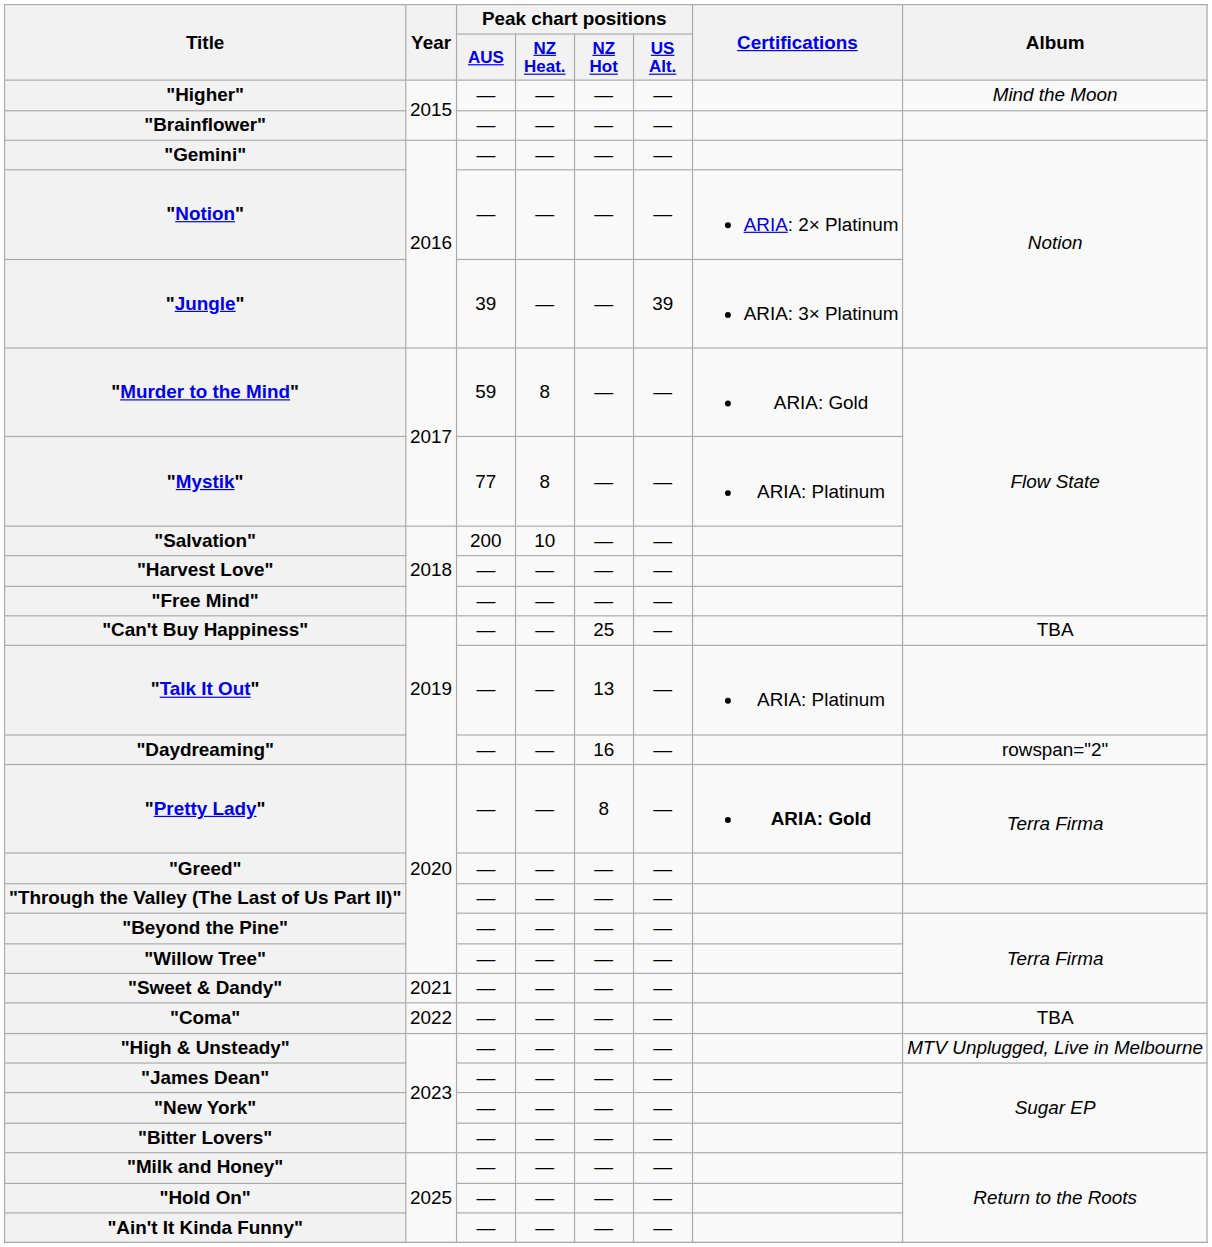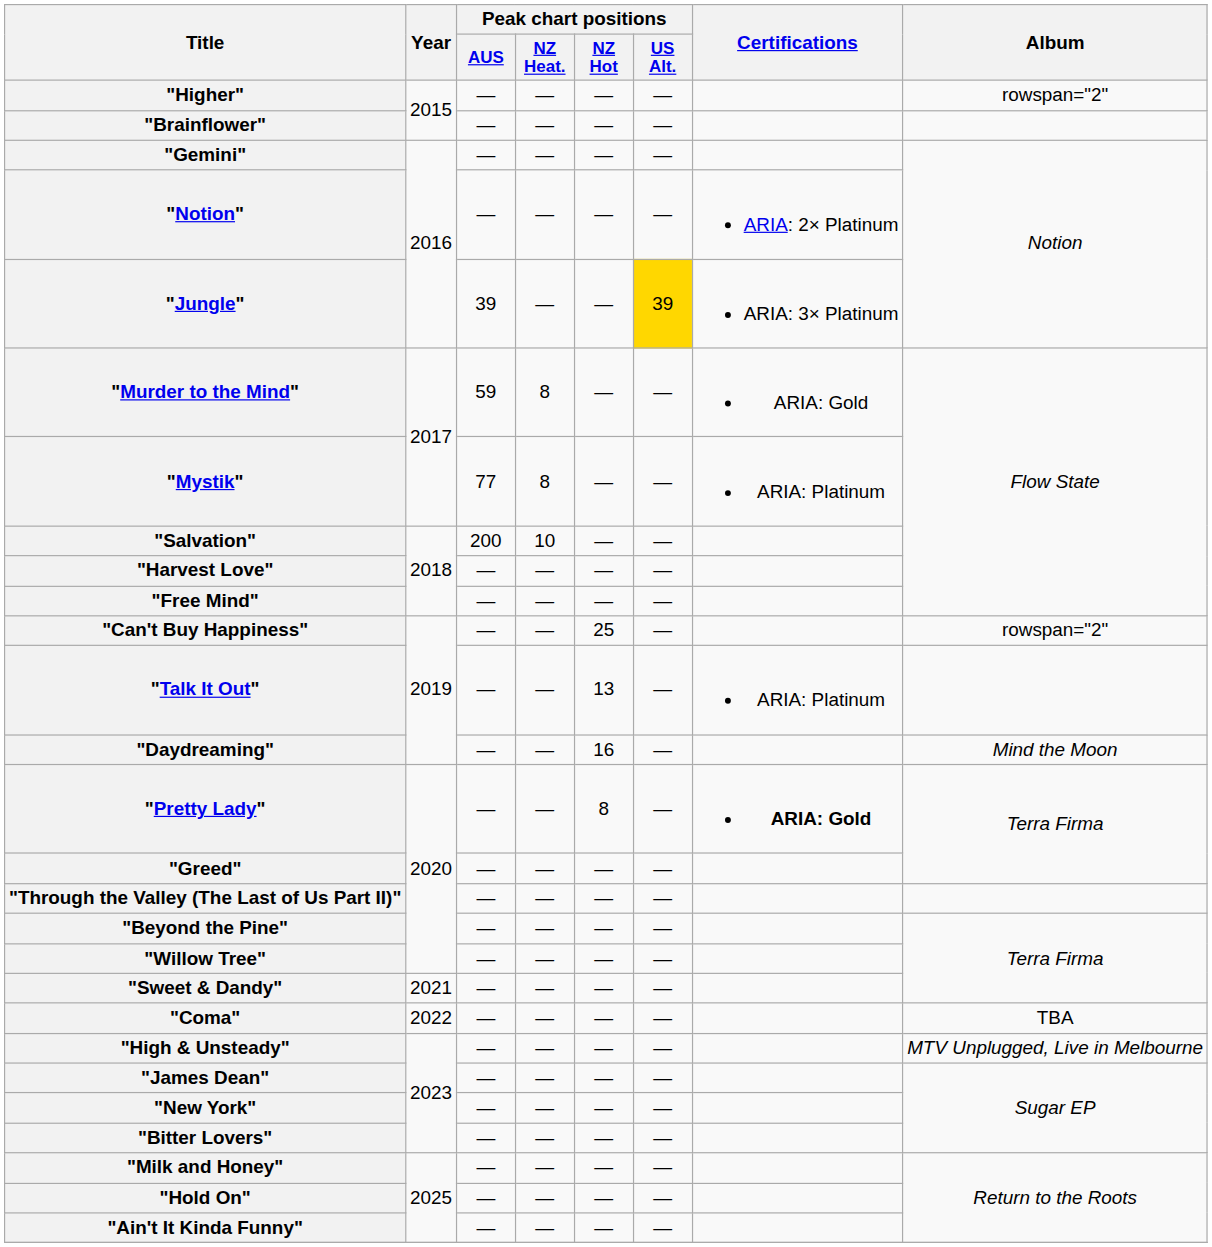(1055, 95) Mind the Moon -> (1055, 95) rowspan="2"
(663, 303) no background -> (663, 303) gold background
(1055, 630) TBA -> (1055, 630) rowspan="2"
(1055, 749) rowspan="2" -> (1055, 749) Mind the Moon
